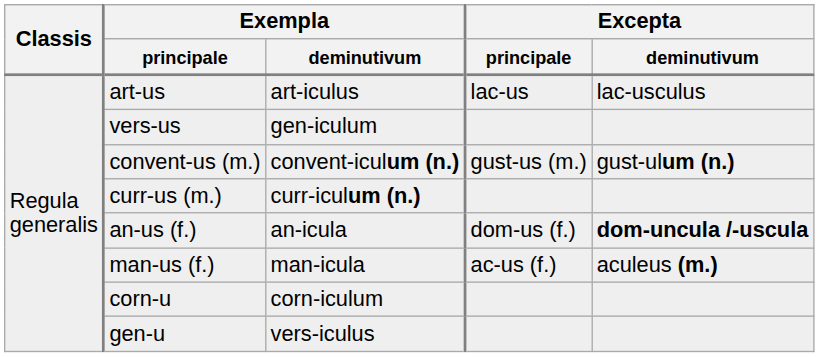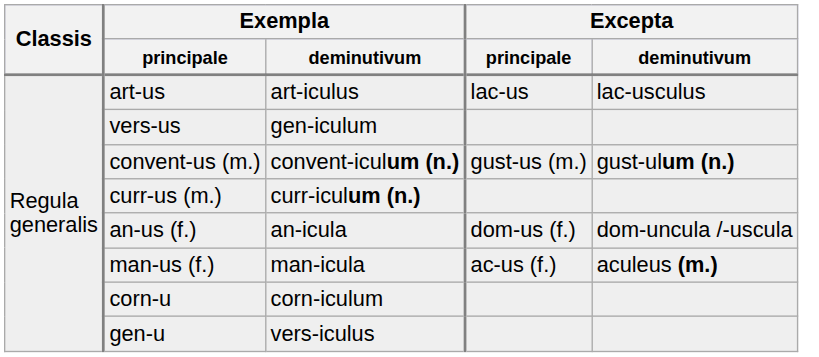(702, 230) bold -> (695, 230) normal
